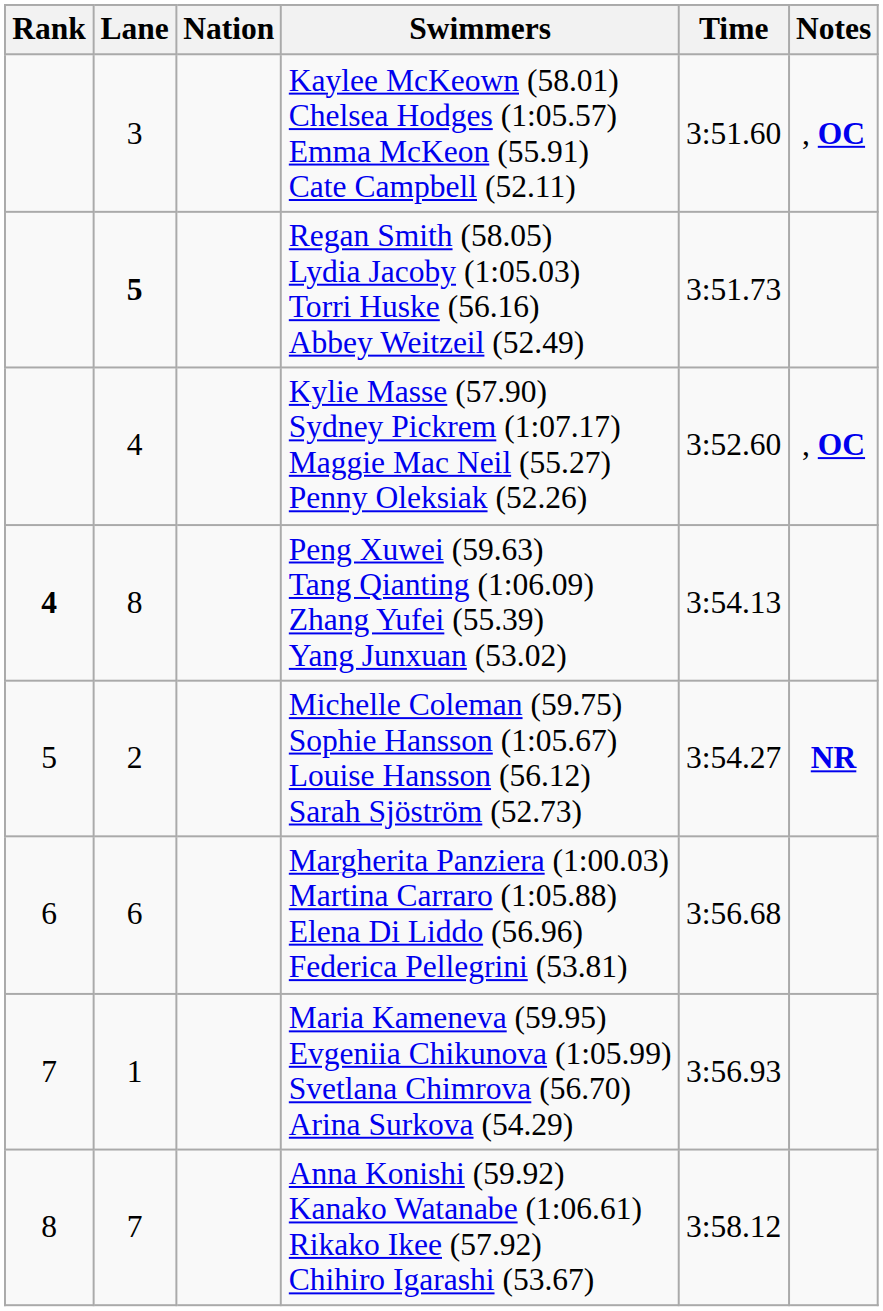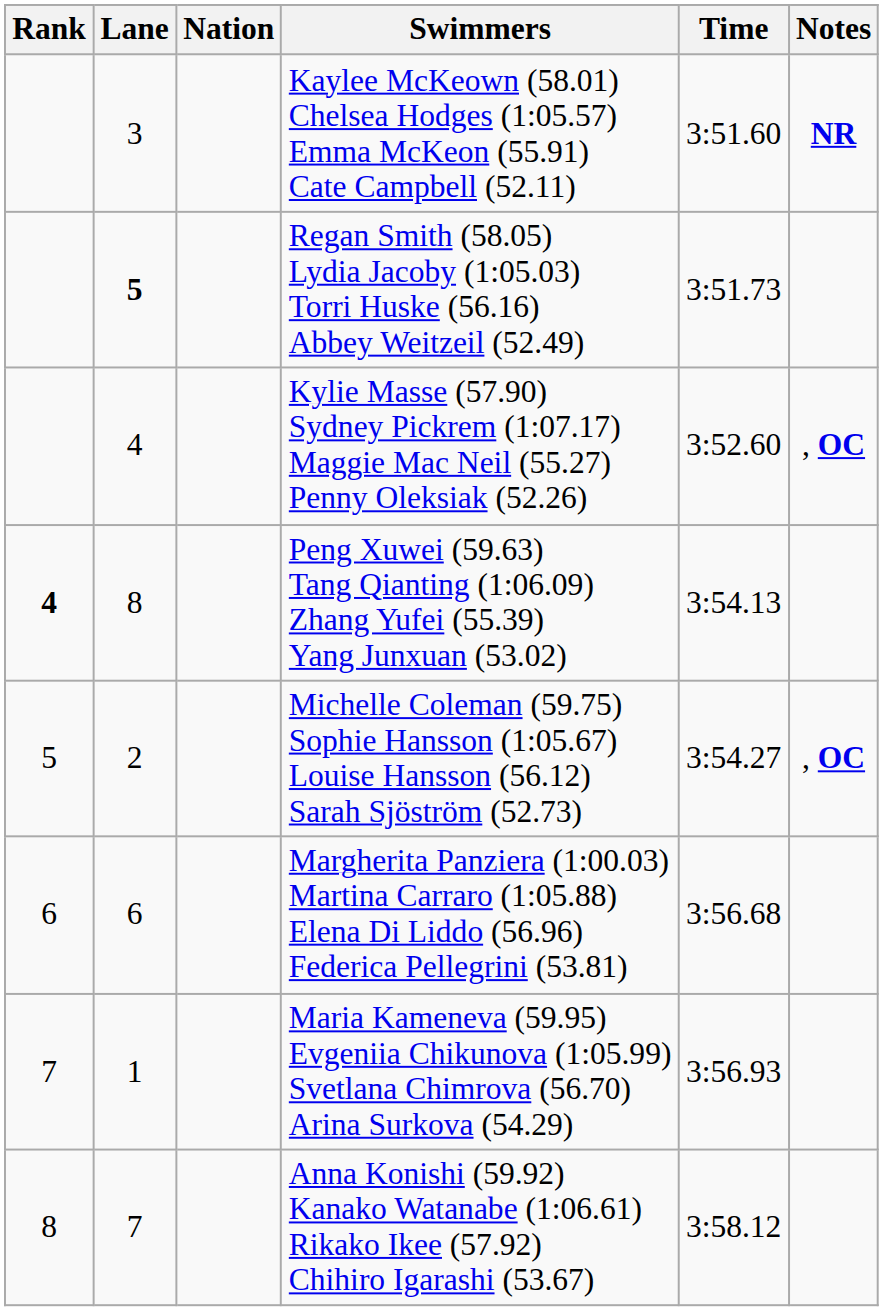(834, 132) , OC -> (834, 132) NR
(834, 758) NR -> (834, 758) , OC
